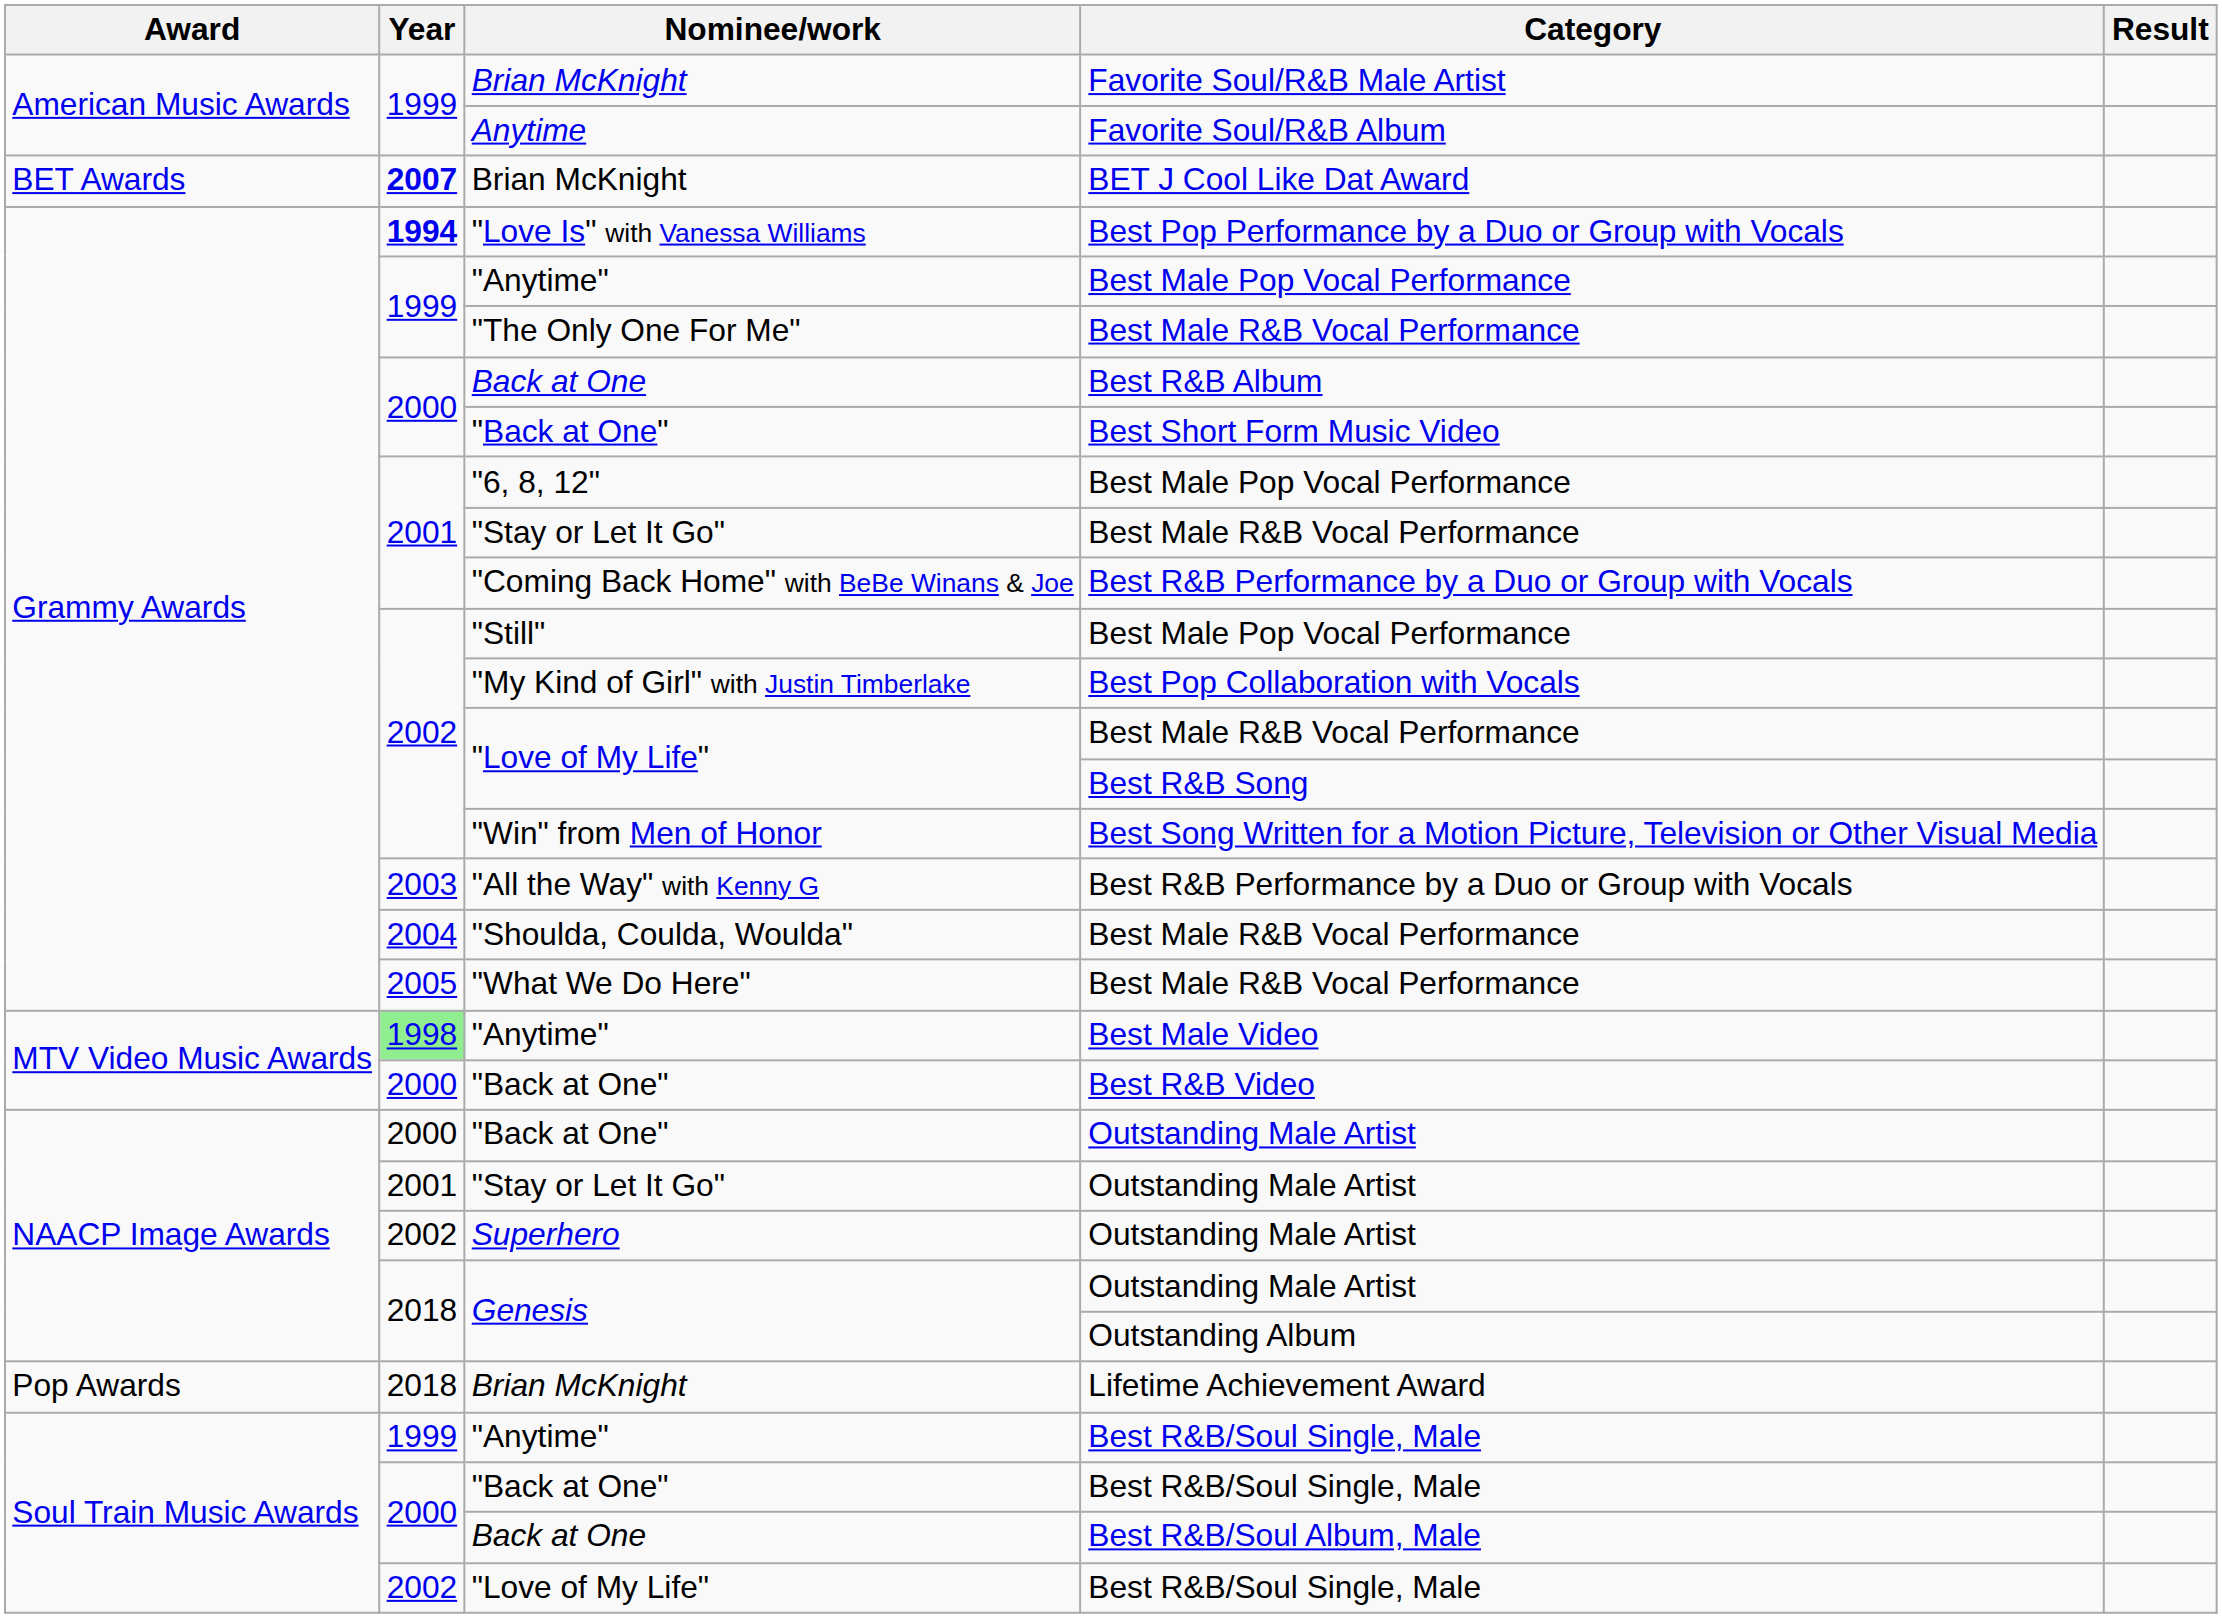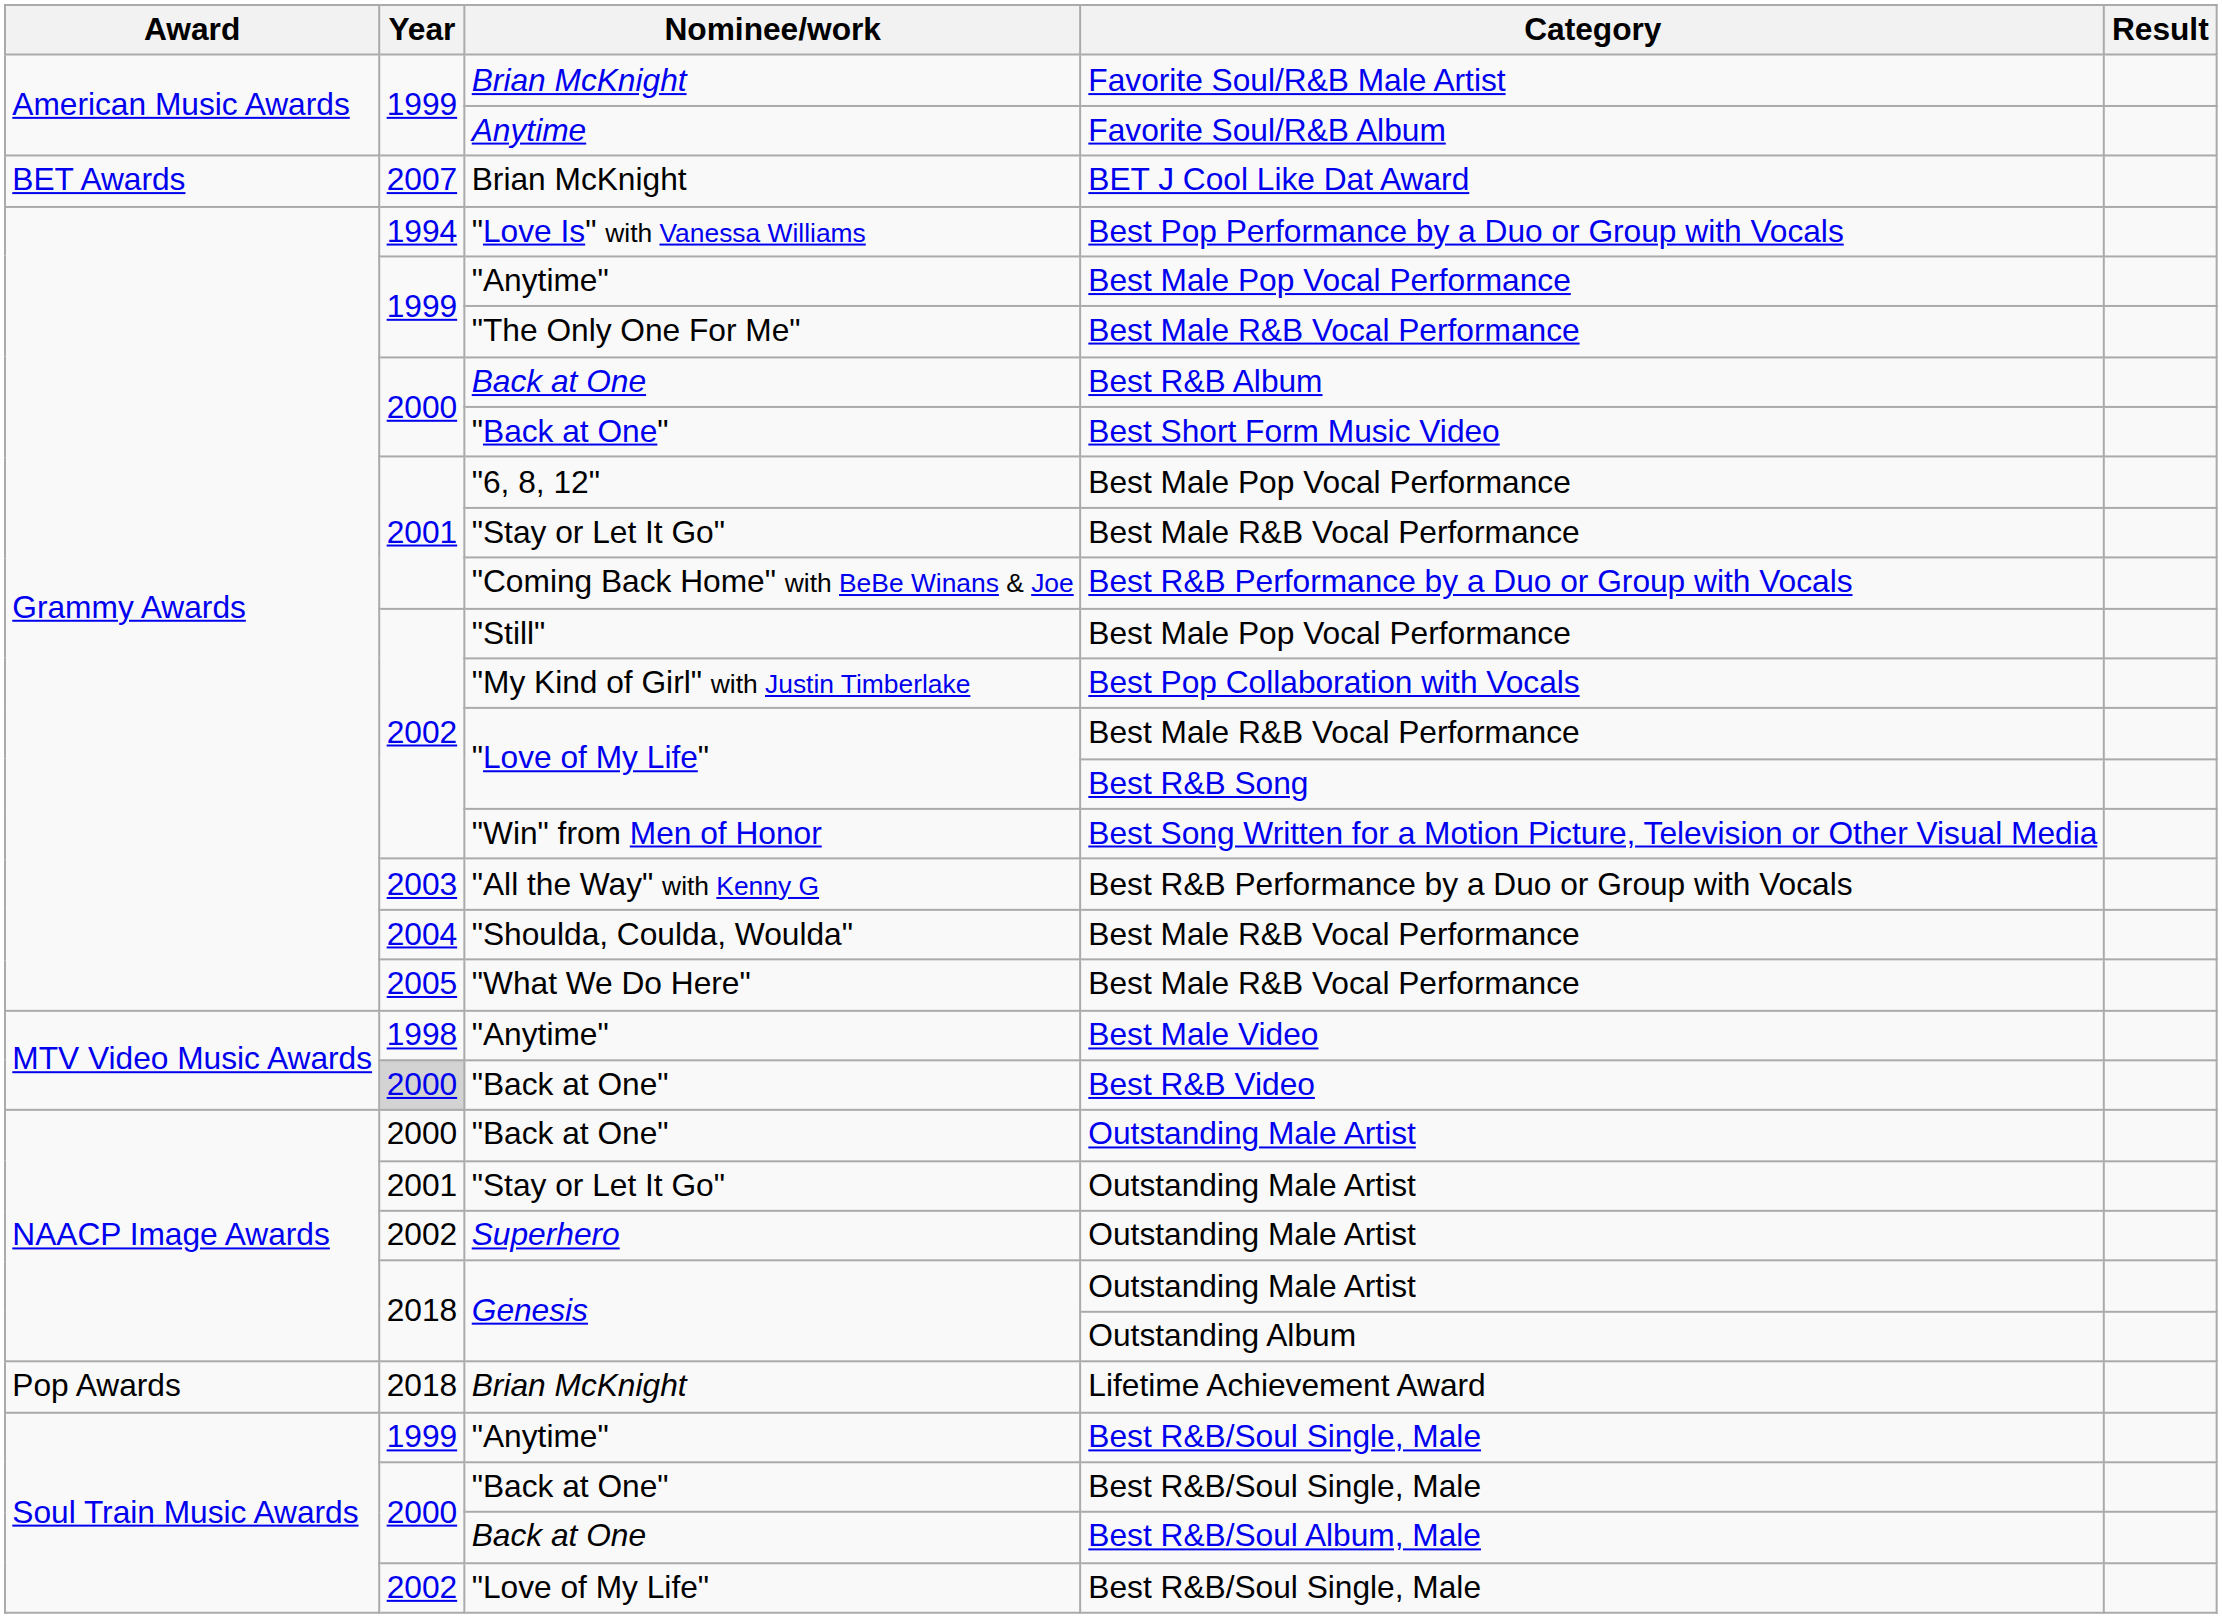(422, 180) bold -> (422, 180) normal
(422, 230) bold -> (422, 230) normal
(422, 1034) lightgreen background -> (422, 1034) no background
(422, 1084) no background -> (422, 1084) lightgrey background
